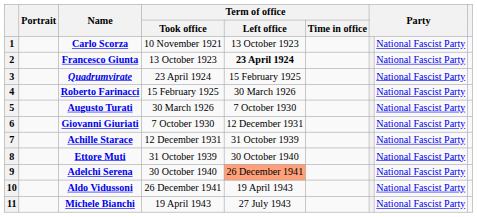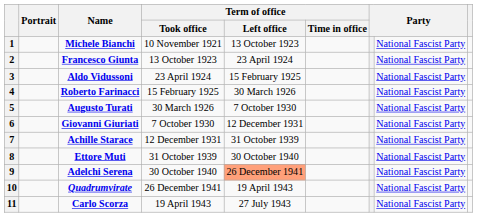(100, 44) Carlo Scorza -> (100, 44) Michele Bianchi
(265, 60) bold -> (265, 60) normal
(100, 76) Quadrumvirate -> (100, 76) Aldo Vidussoni
(100, 188) Aldo Vidussoni -> (100, 188) Quadrumvirate
(100, 204) Michele Bianchi -> (100, 204) Carlo Scorza
